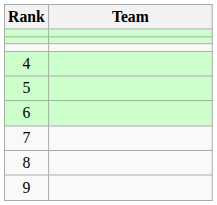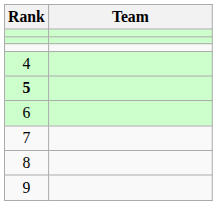(26, 88) normal -> (26, 88) bold
